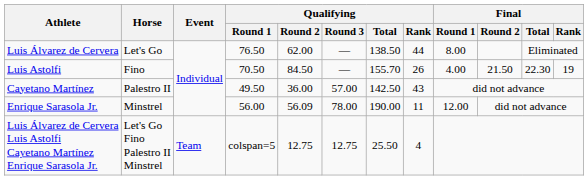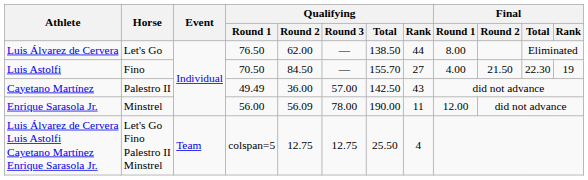(418, 69) 26 -> (418, 69) 27
(252, 88) 49.50 -> (252, 88) 49.49
